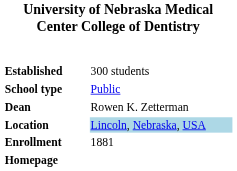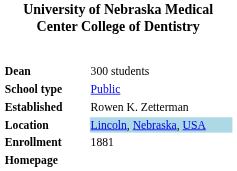(34, 71) Established -> (18, 71) Dean
(18, 107) Dean -> (34, 107) Established
